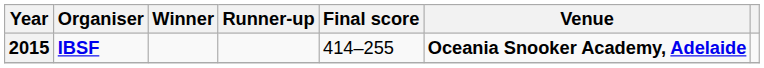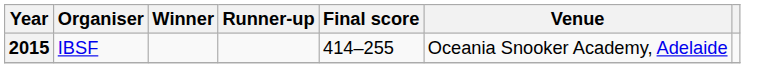(79, 47) bold -> (78, 47) normal
(587, 47) bold -> (578, 47) normal
